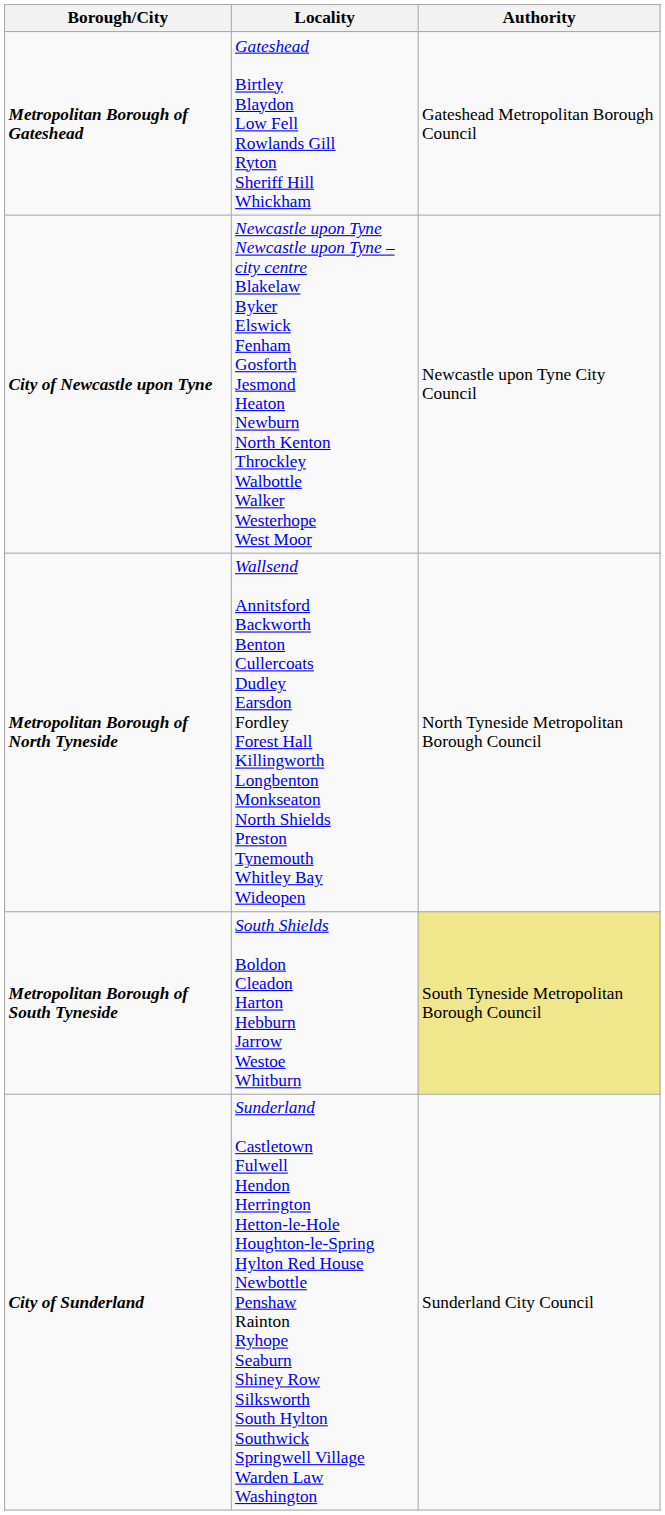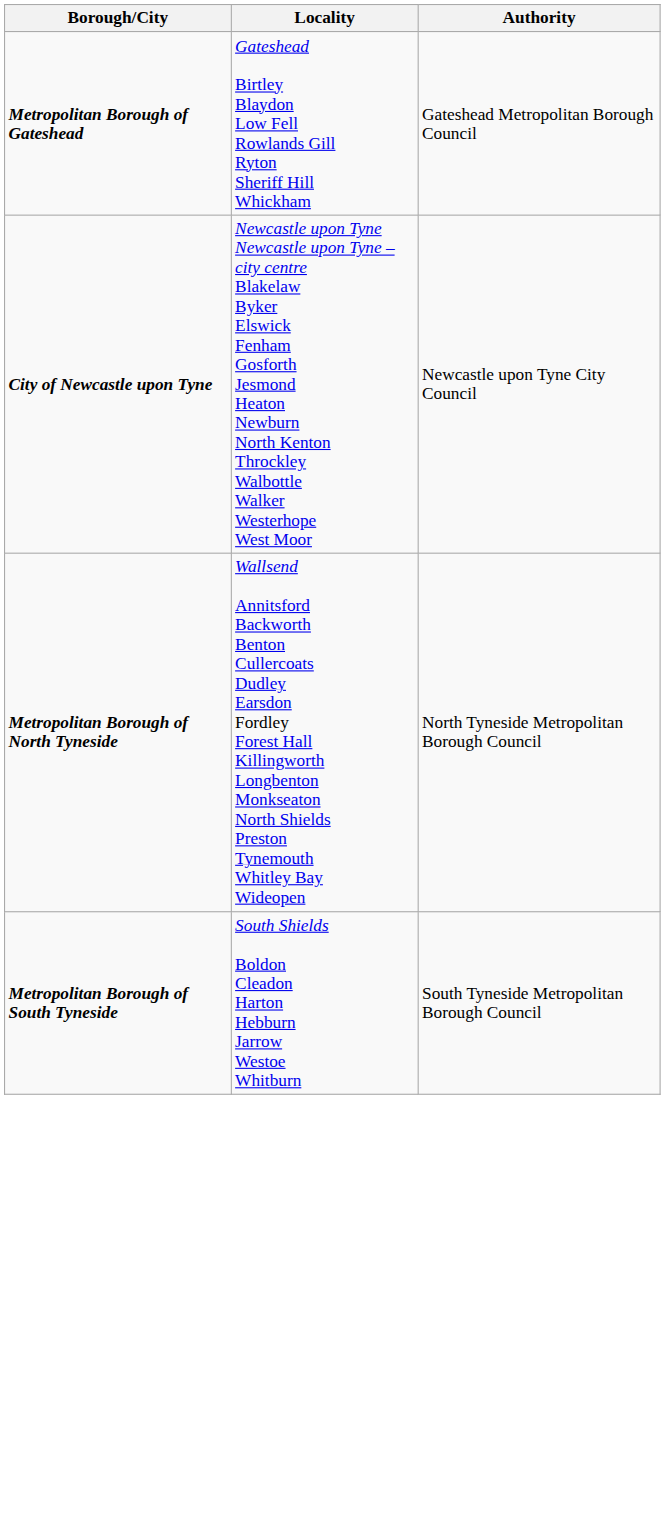(523, 1002) khaki background -> (523, 1002) no background
- row: (76, 1302)
